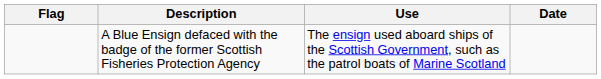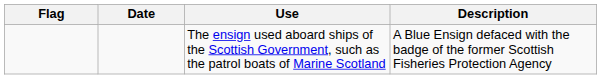columns swapped: (553, 14) <-> (201, 14)
